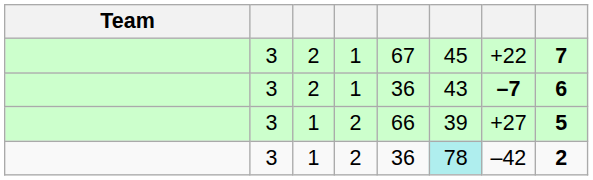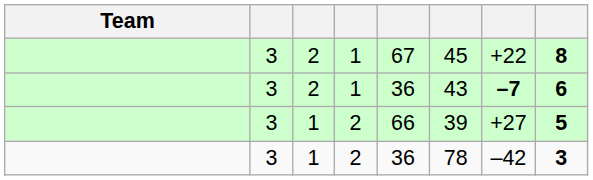(561, 55) 7 -> (561, 55) 8
(456, 157) paleturquoise background -> (456, 157) no background
(561, 157) 2 -> (561, 157) 3
